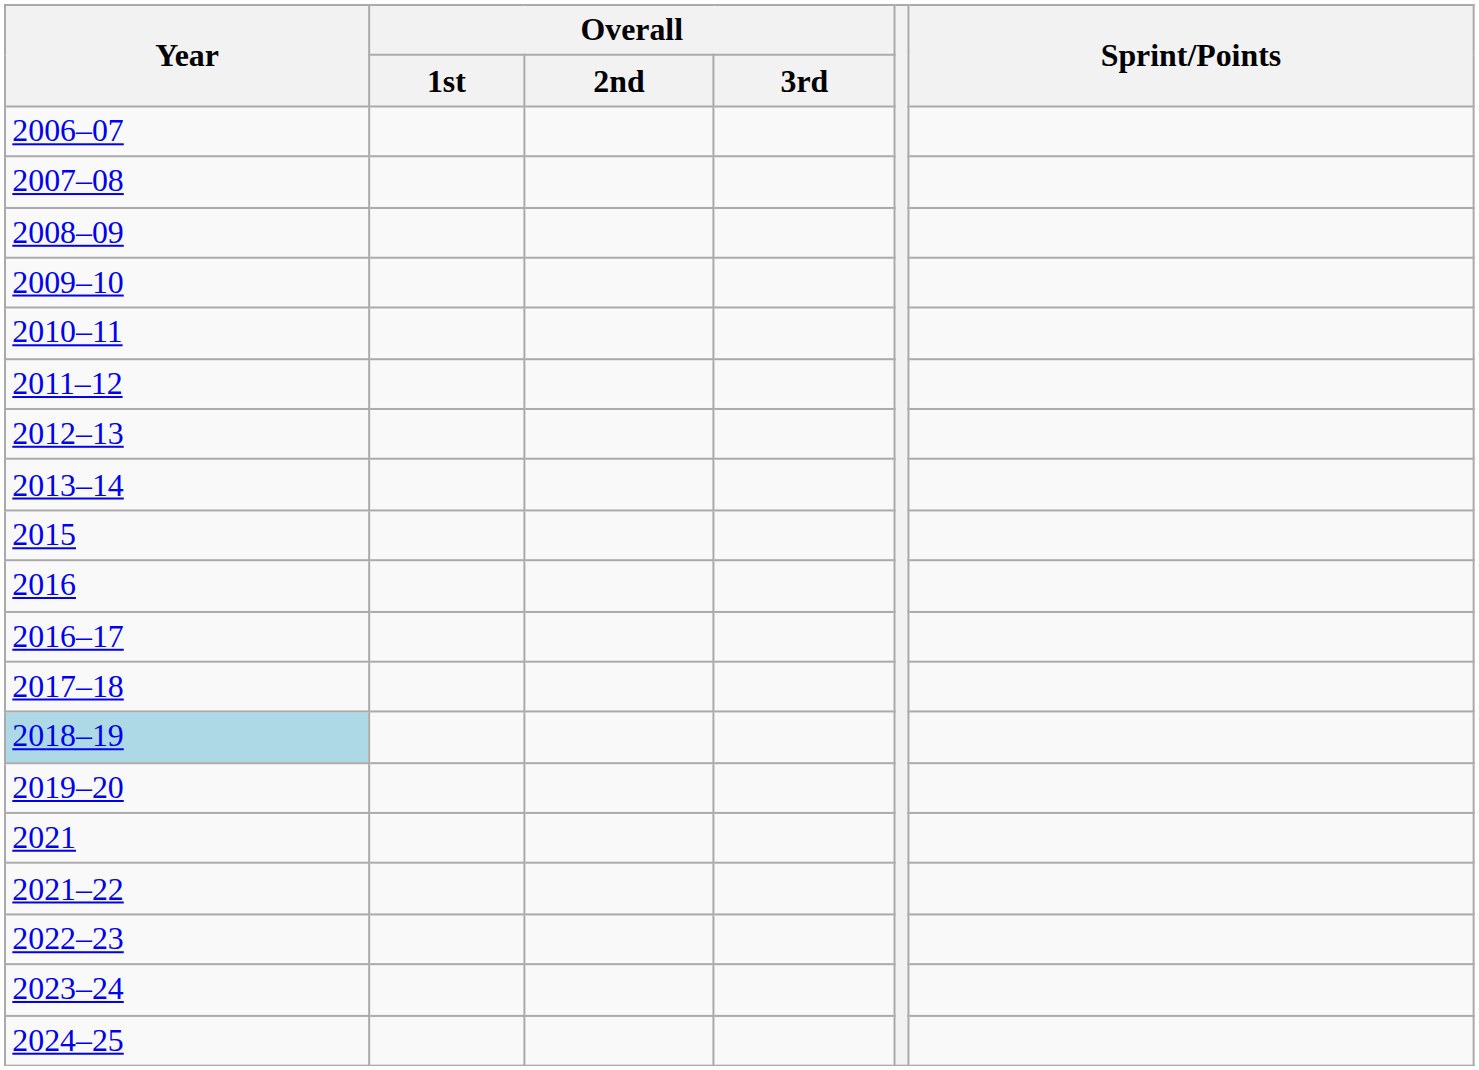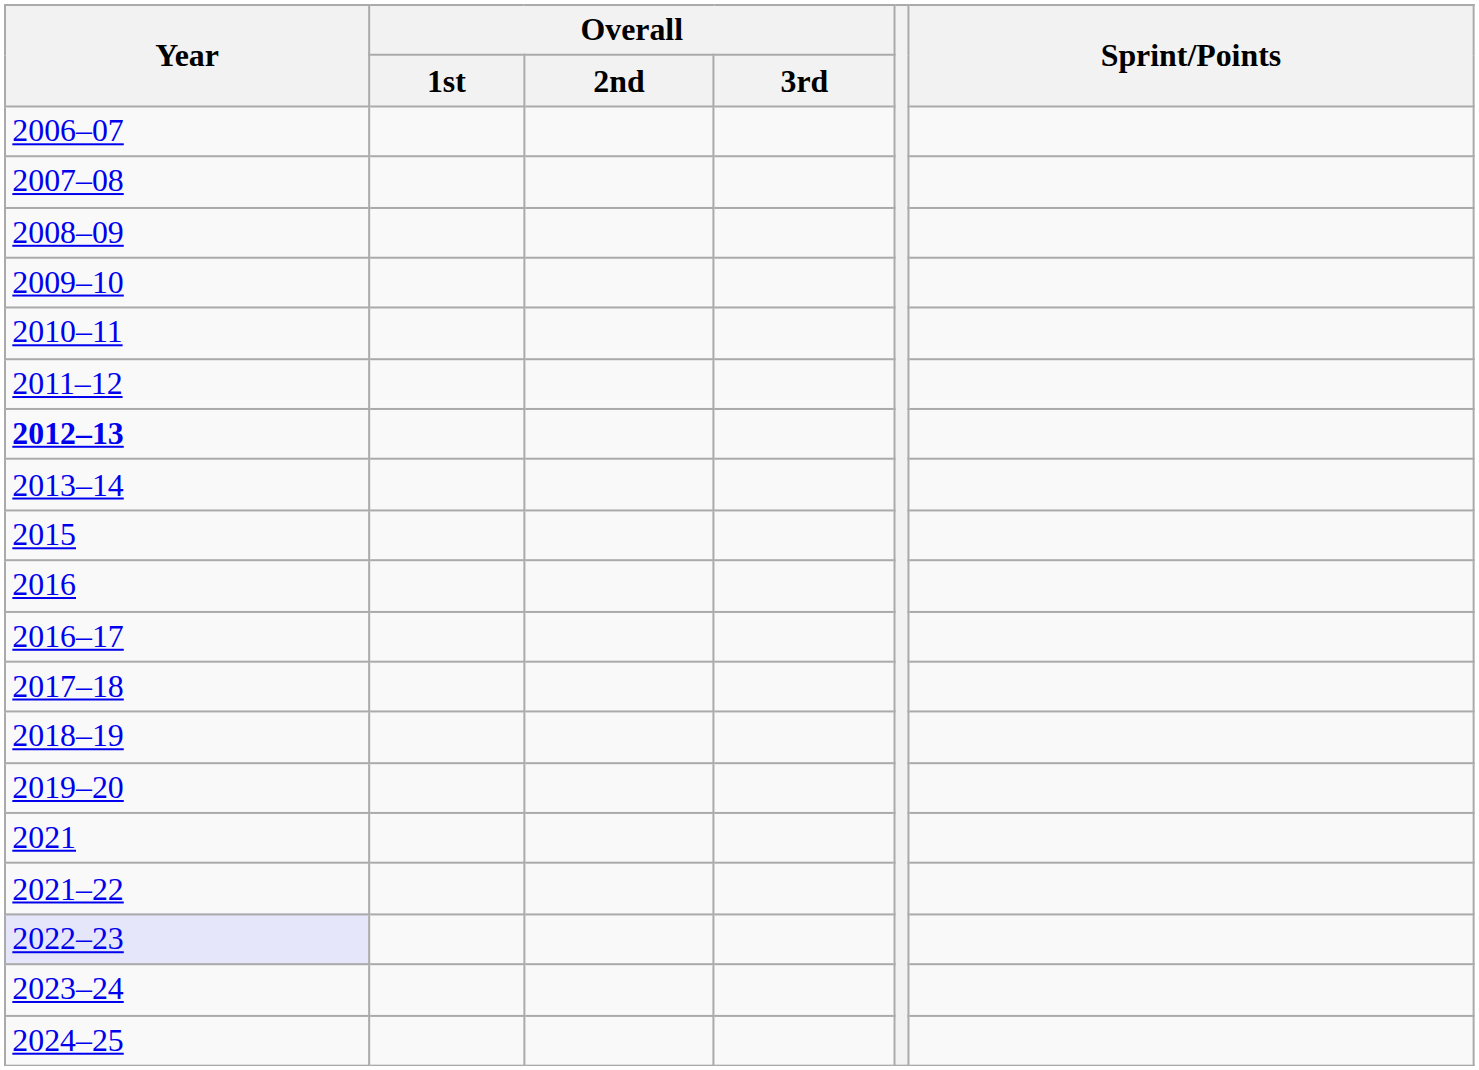(68, 433) normal -> (68, 433) bold
(68, 736) lightblue background -> (68, 736) no background
(68, 938) no background -> (68, 938) lavender background
